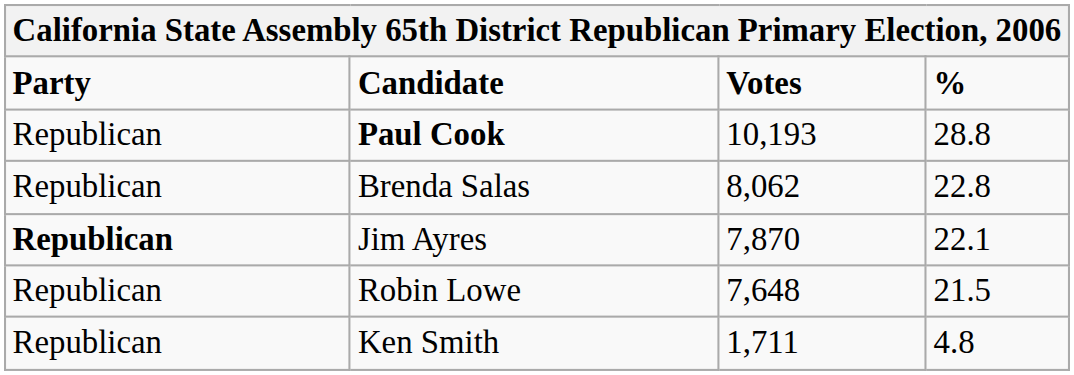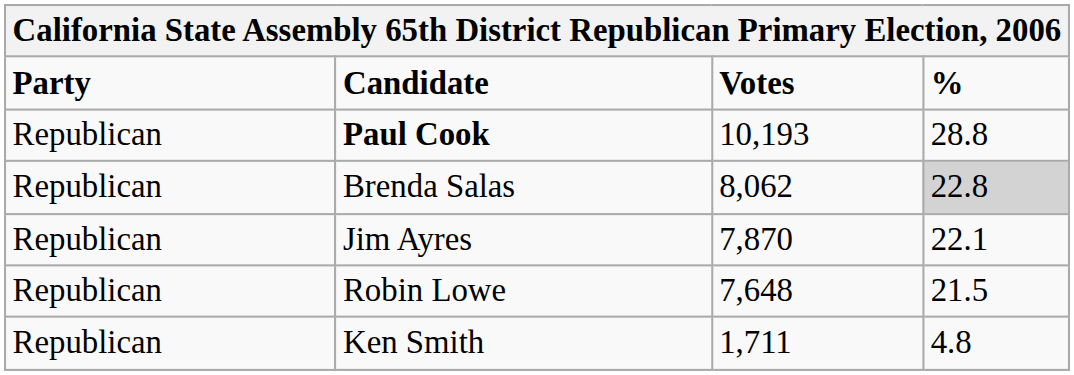(962, 186) no background -> (959, 186) lightgrey background
(93, 238) bold -> (87, 238) normal
